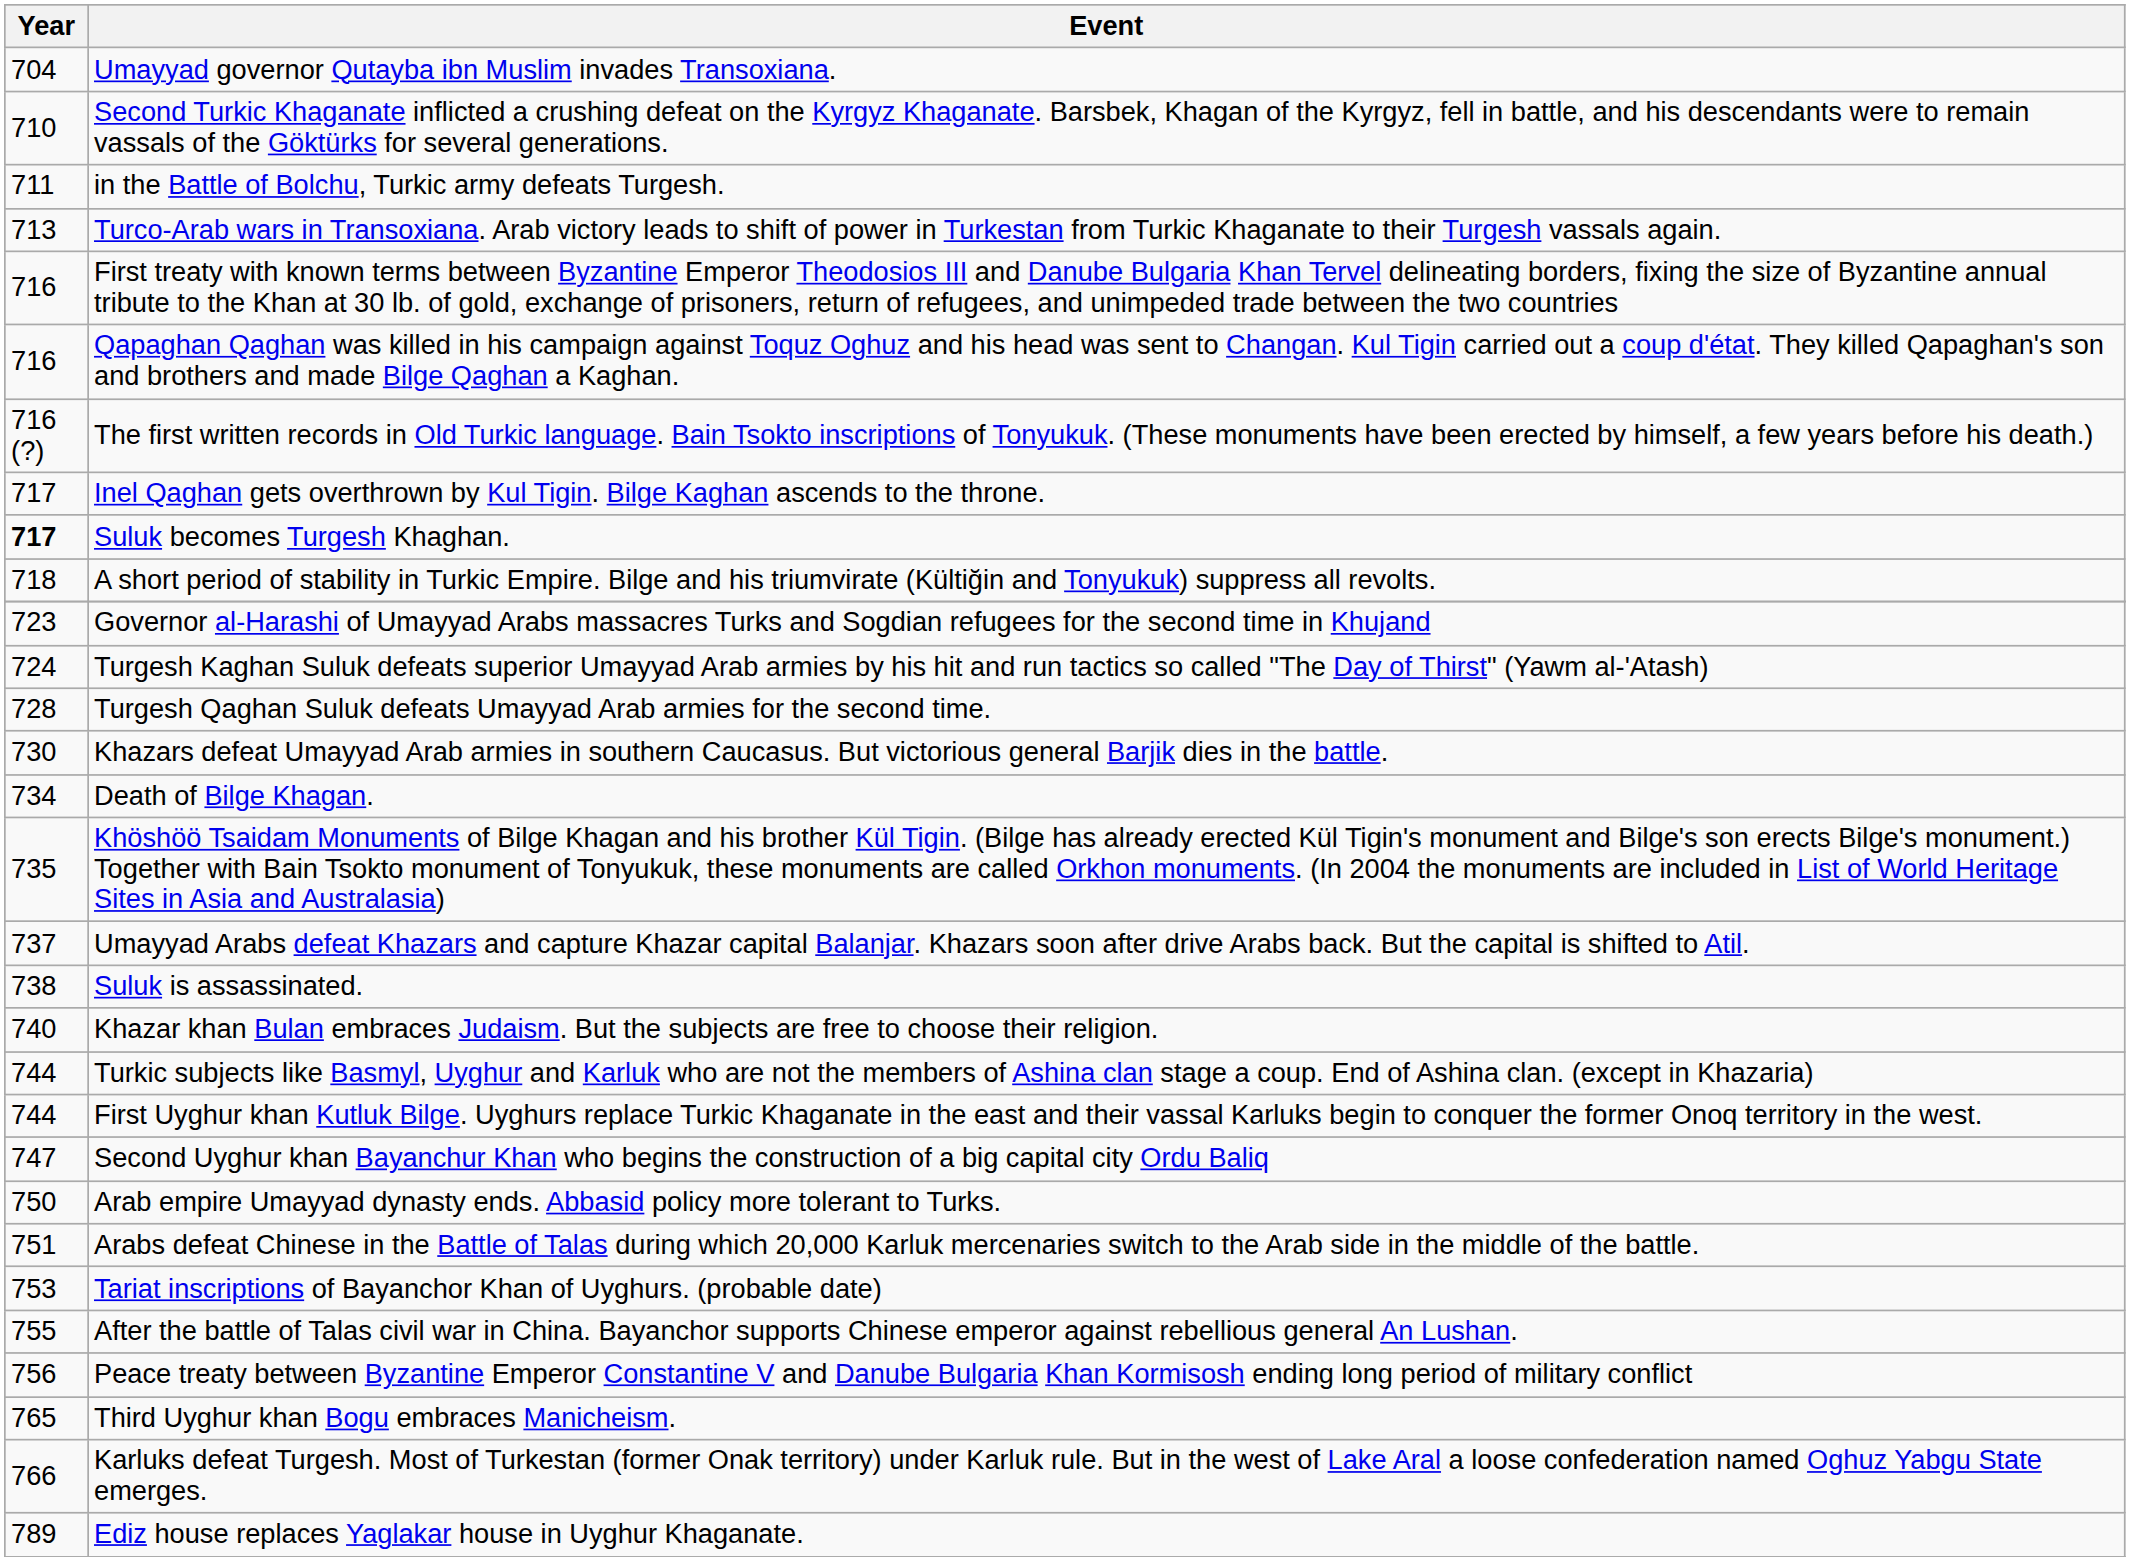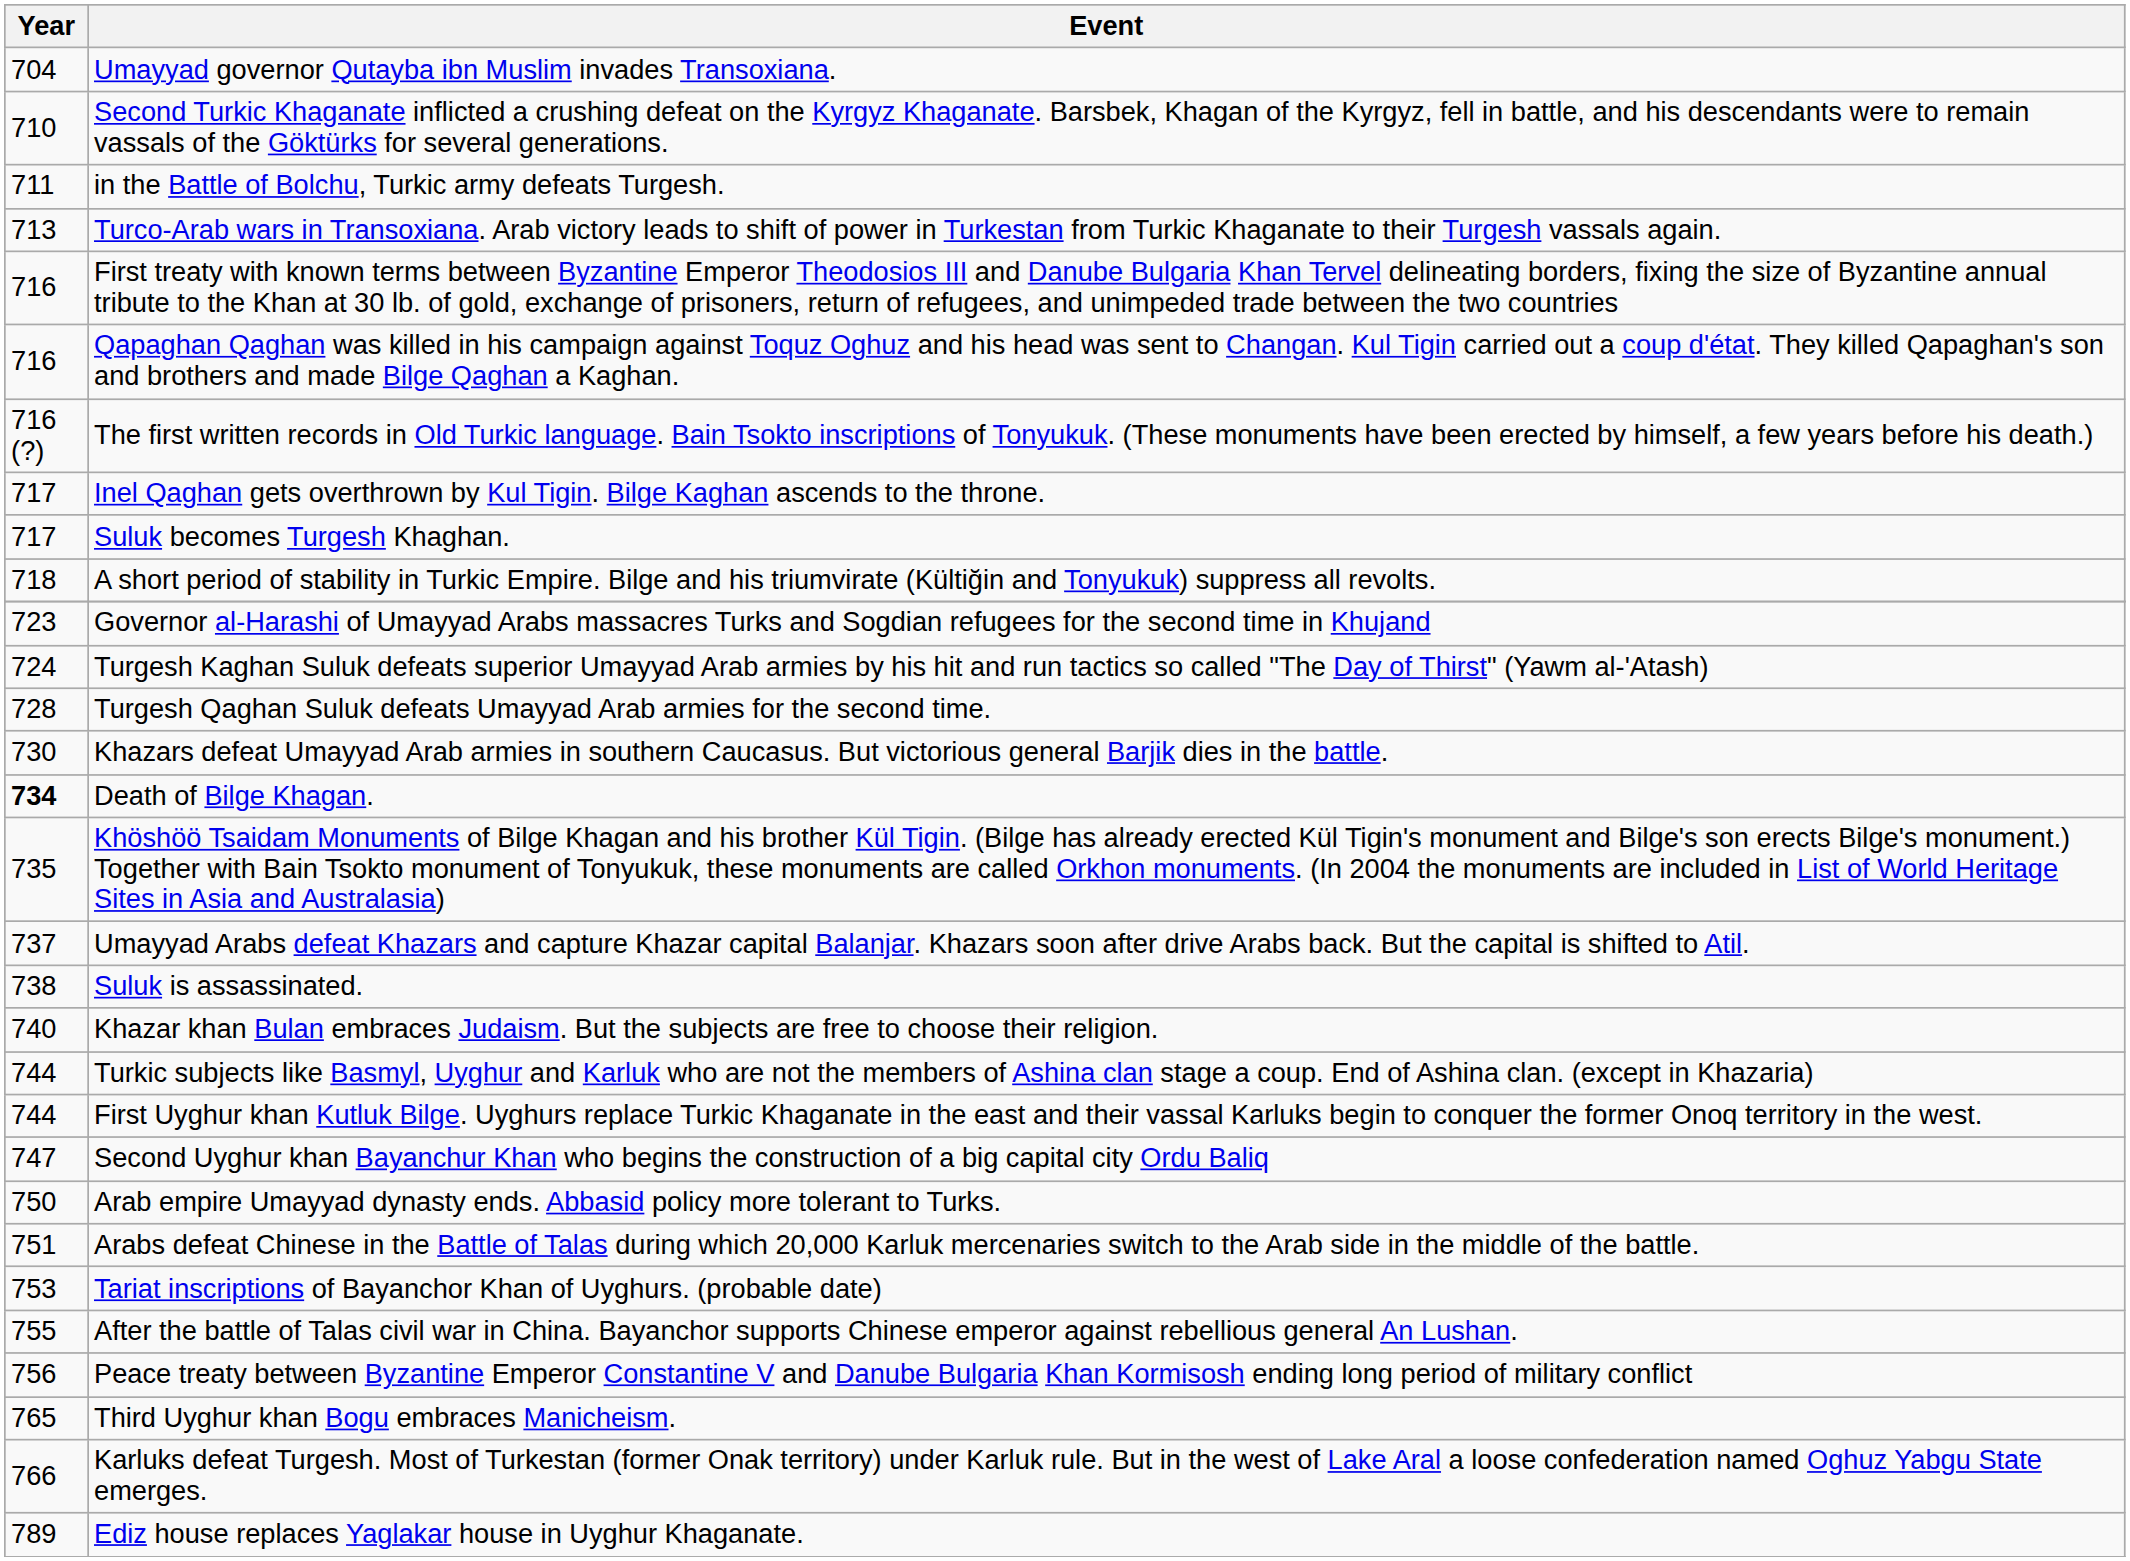(34, 536) bold -> (34, 536) normal
(34, 795) normal -> (34, 795) bold
